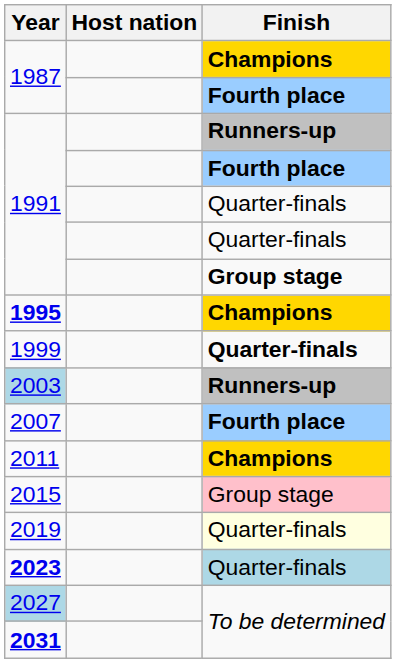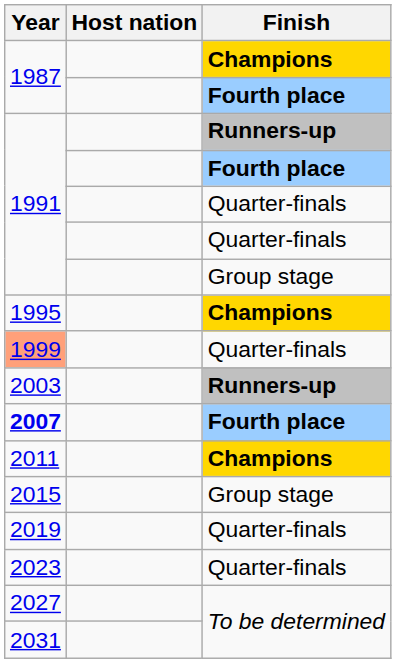(275, 276) bold -> (271, 276) normal
(35, 312) bold -> (35, 312) normal
(35, 349) no background -> (35, 349) lightsalmon background
(283, 349) bold -> (277, 349) normal
(35, 385) lightblue background -> (35, 385) no background
(35, 421) normal -> (35, 421) bold
(271, 494) pink background -> (271, 494) no background
(277, 530) lightyellow background -> (277, 530) no background
(35, 566) bold -> (35, 566) normal
(277, 566) lightblue background -> (277, 566) no background
(35, 603) lightblue background -> (35, 603) no background
(35, 639) bold -> (35, 639) normal
